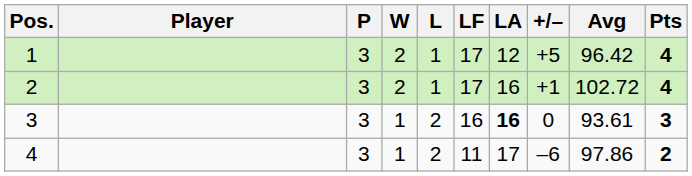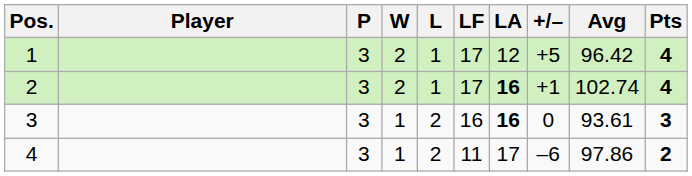(508, 87) normal -> (508, 87) bold
(607, 87) 102.72 -> (607, 87) 102.74
